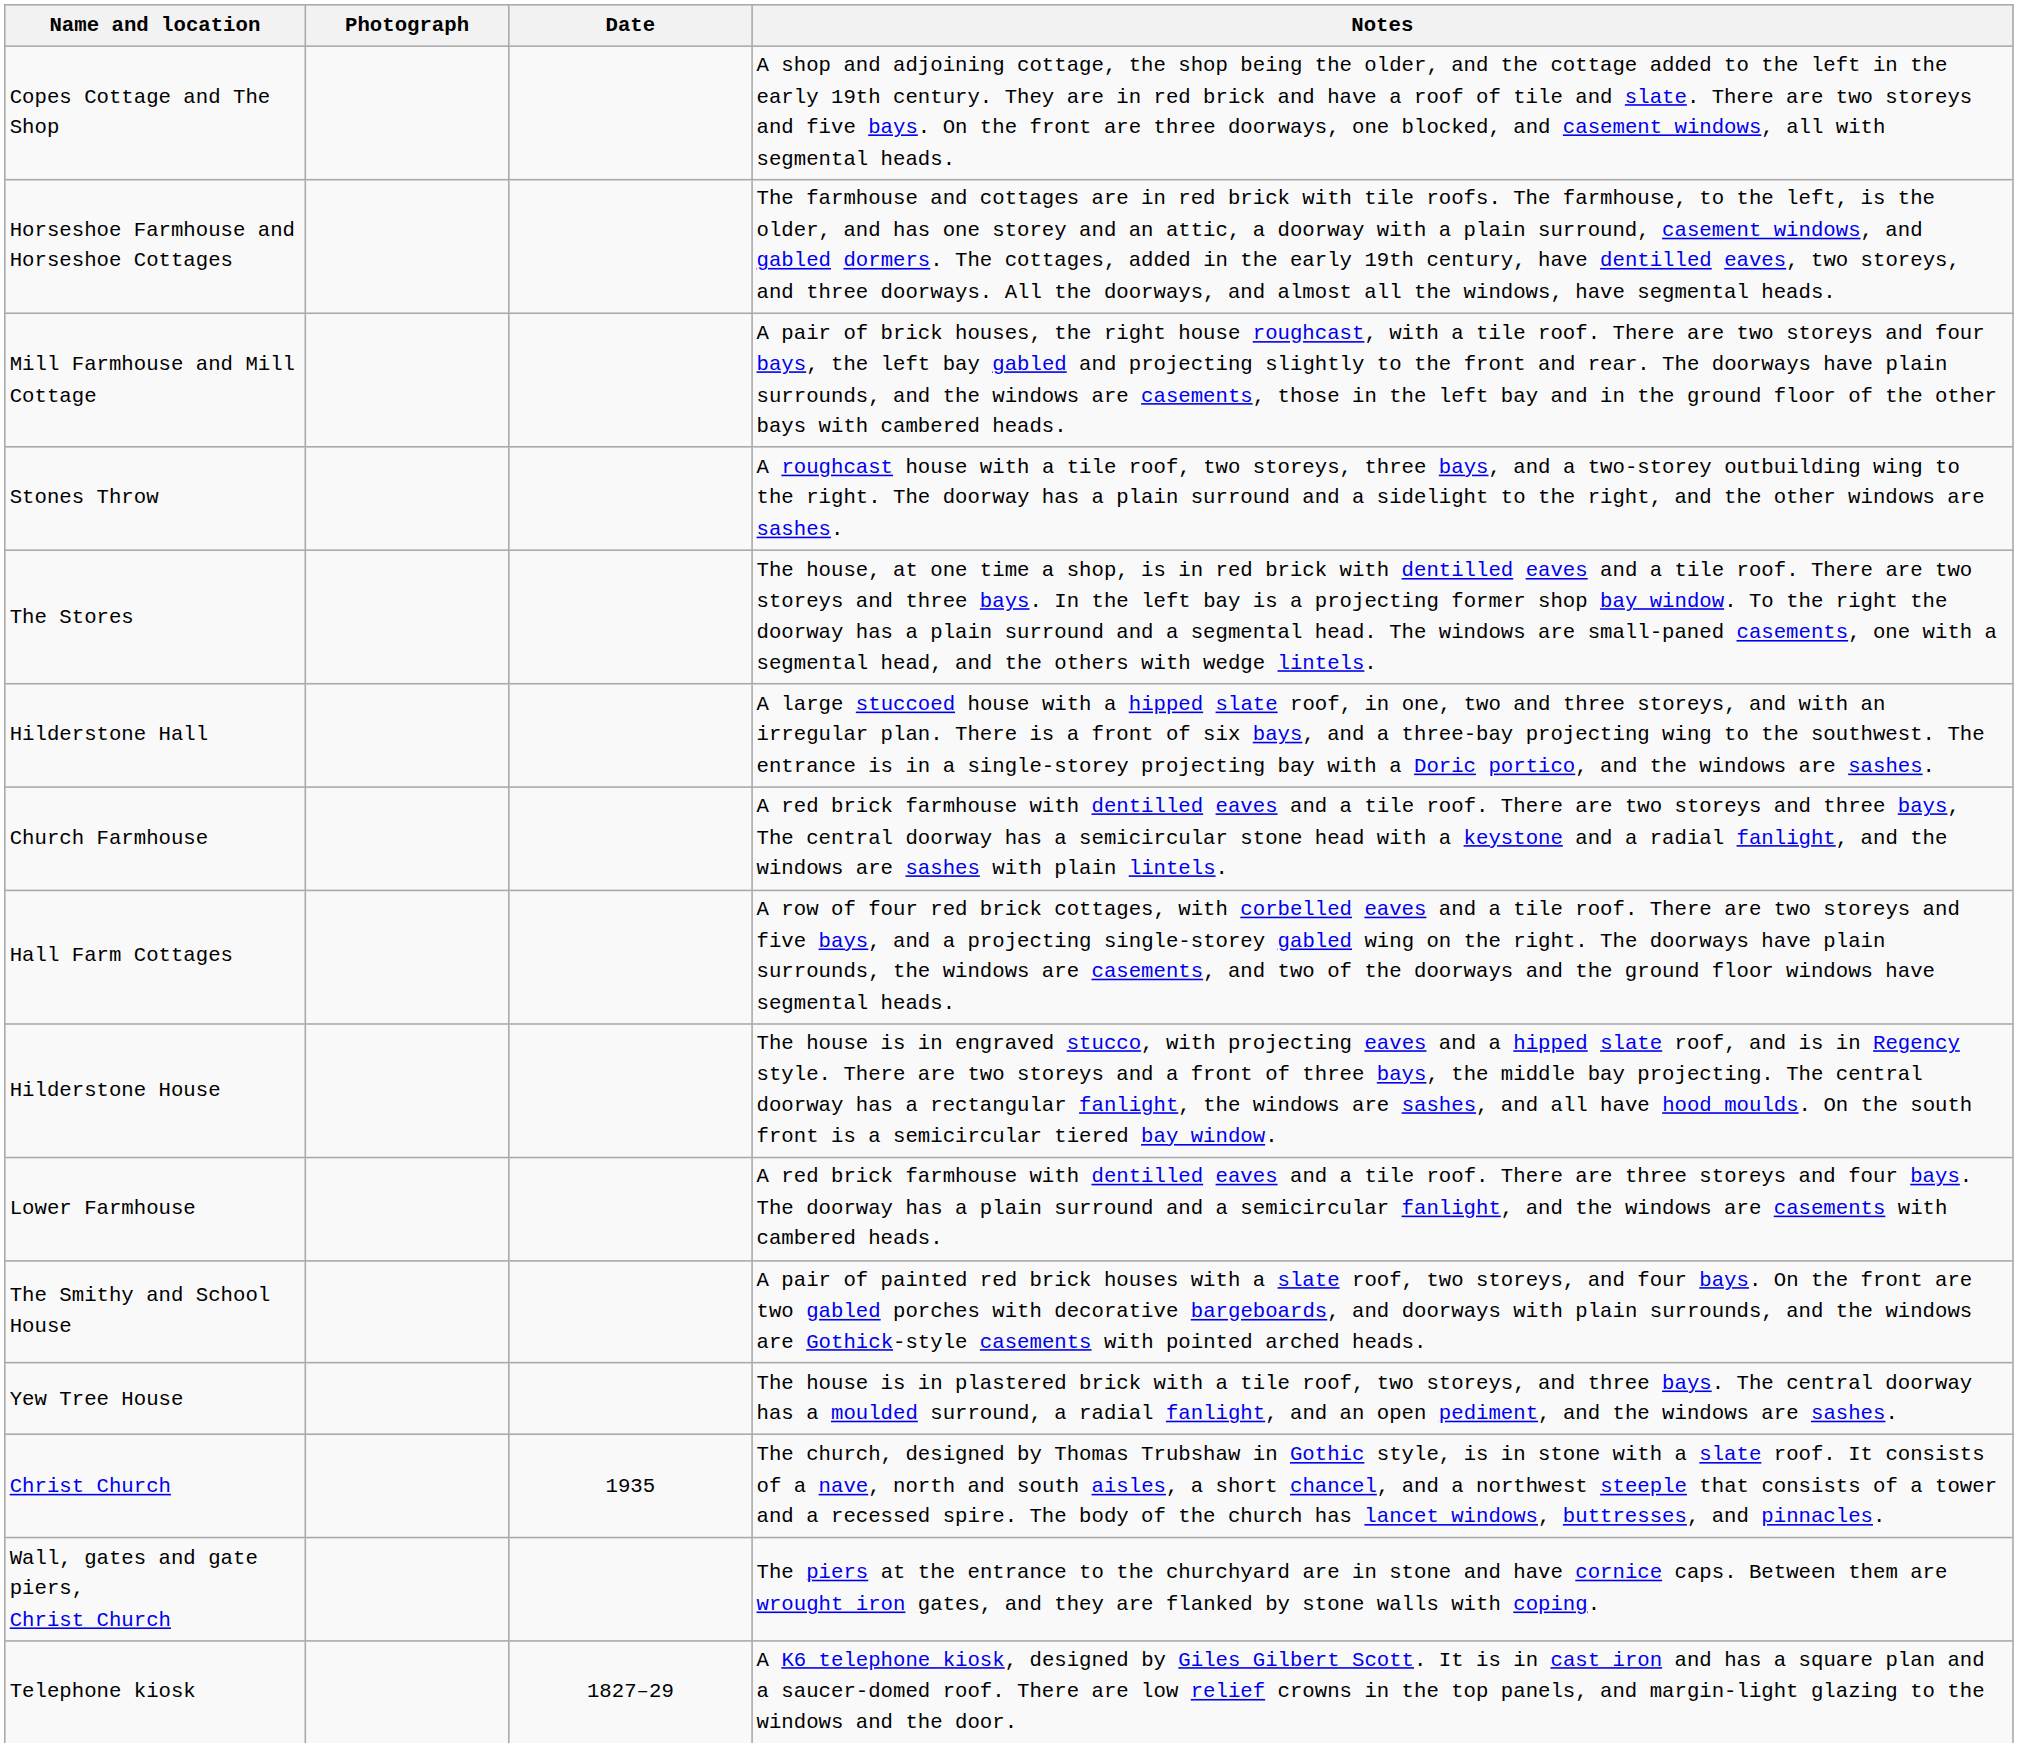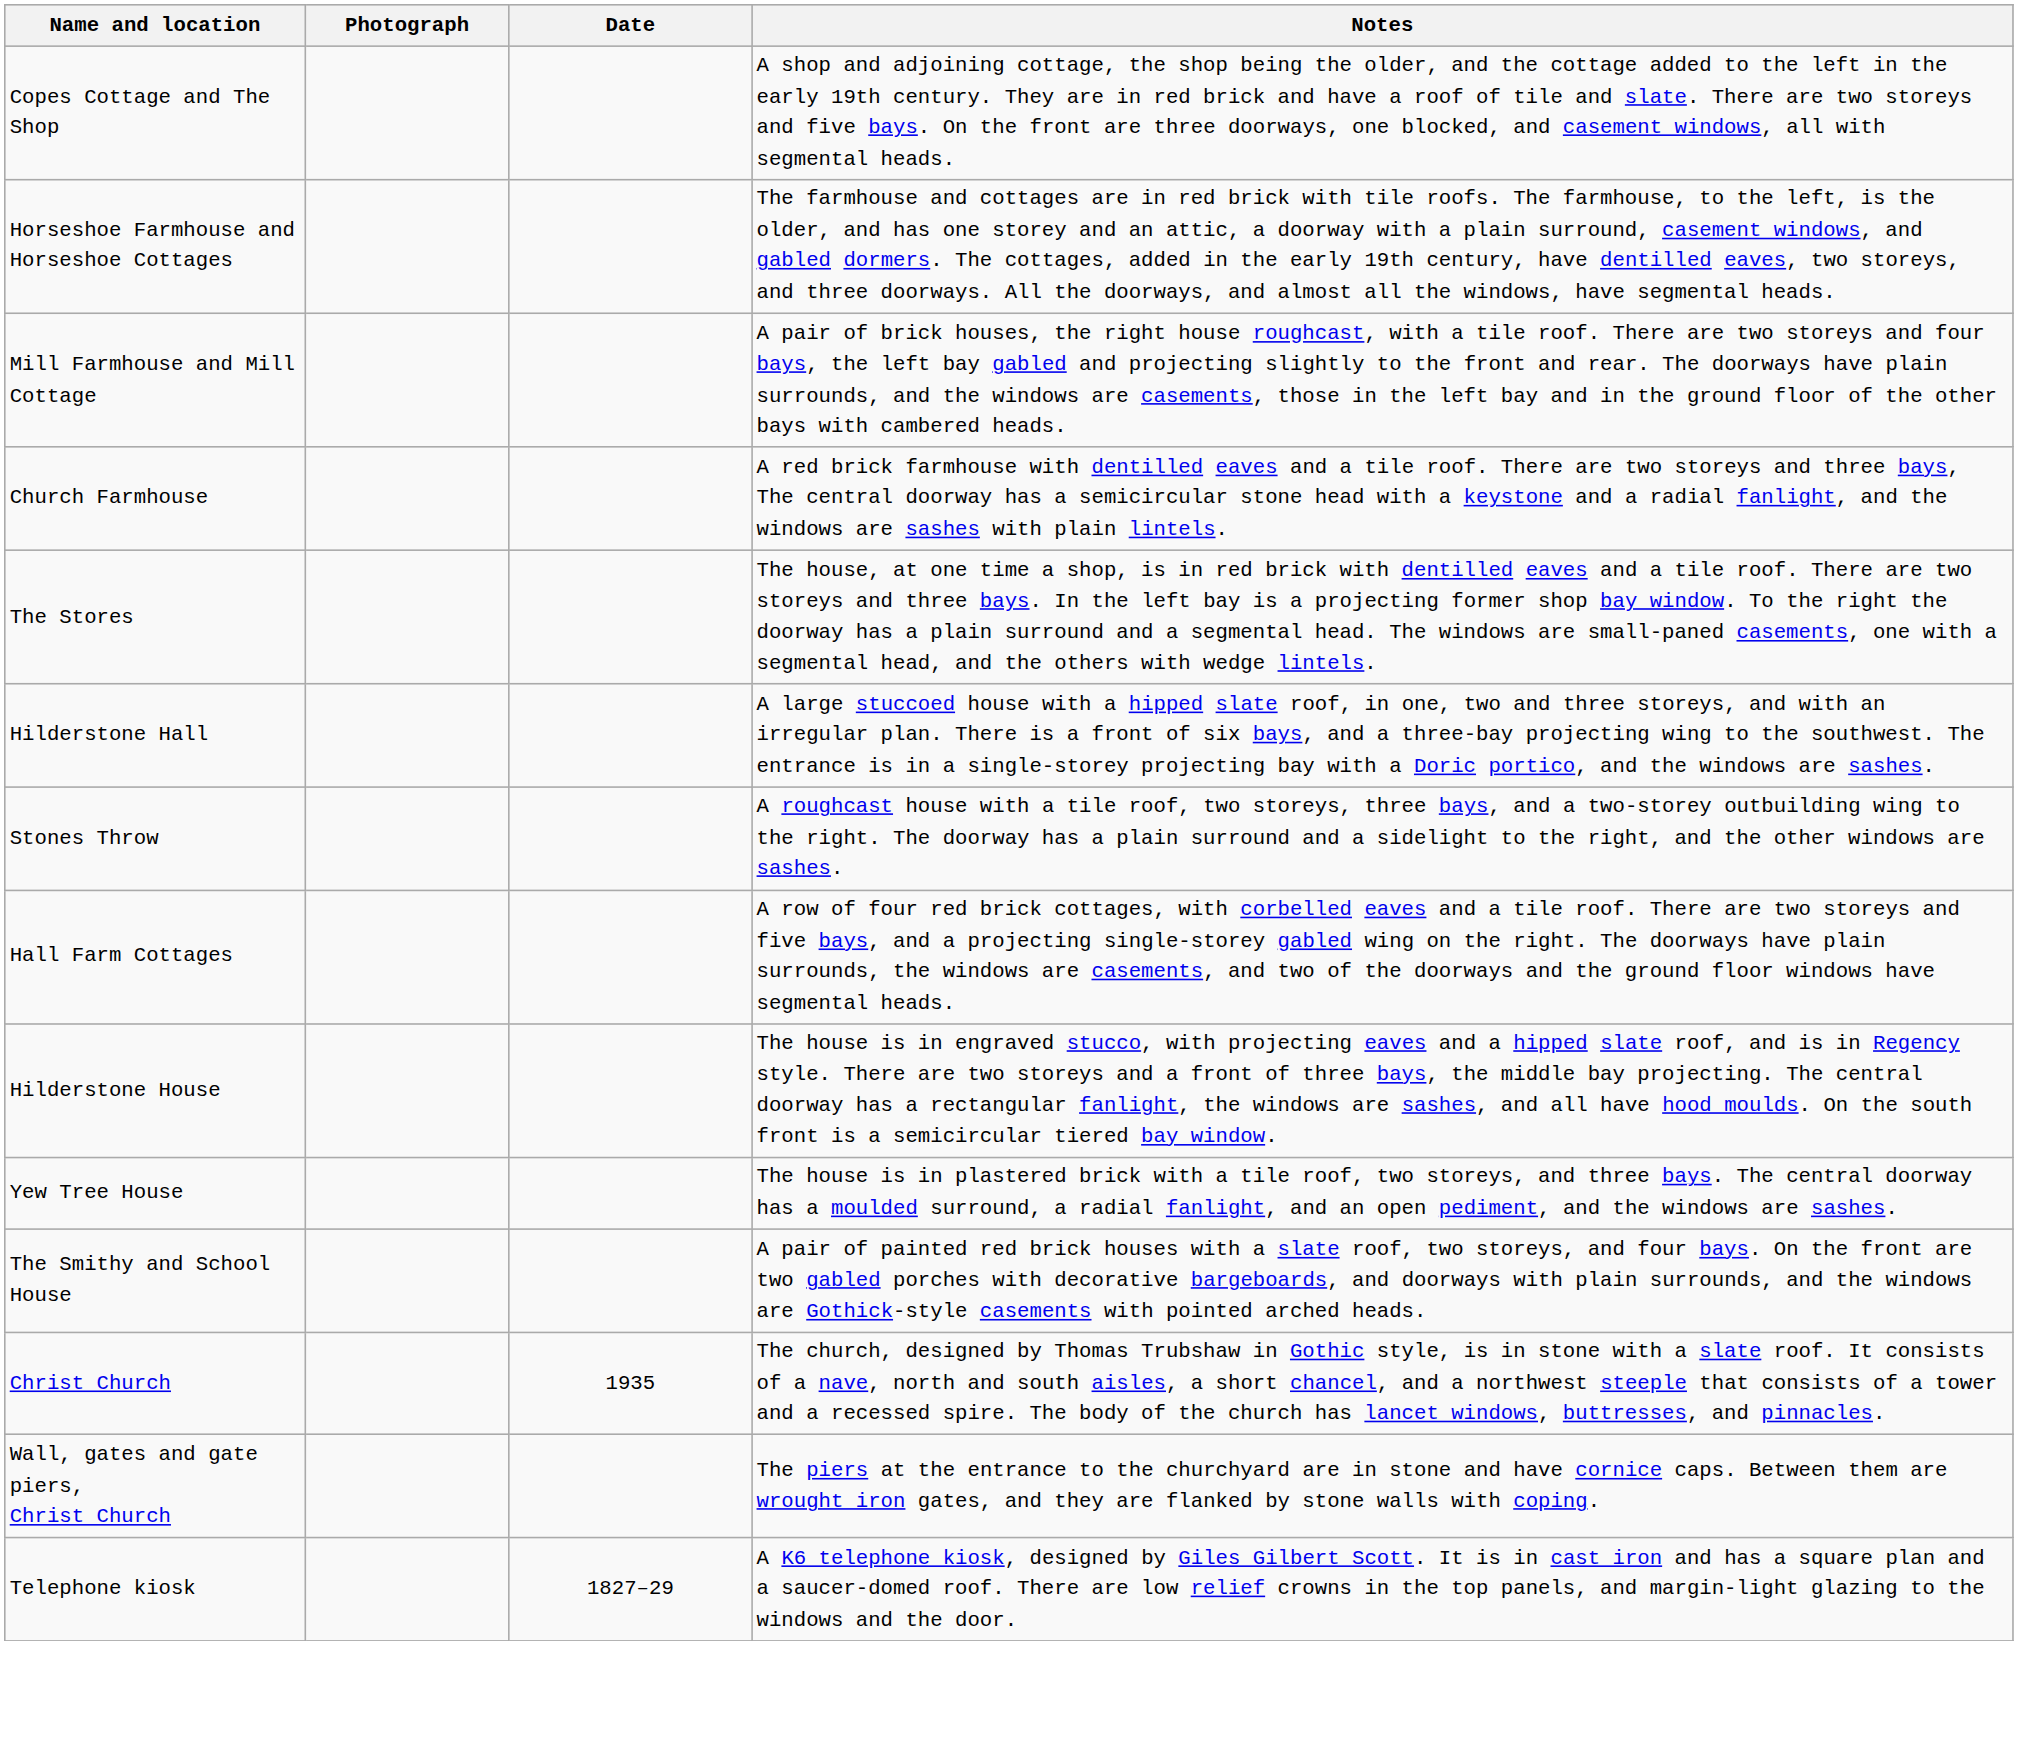rows swapped: (84, 498) <-> (109, 838)
- row: (103, 1208)
rows swapped: (140, 1311) <-> (97, 1399)
